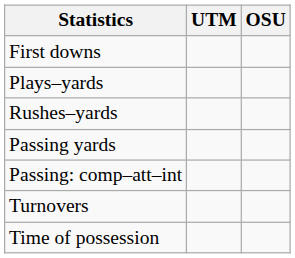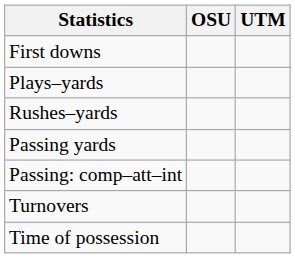columns swapped: (214, 20) <-> (266, 20)
